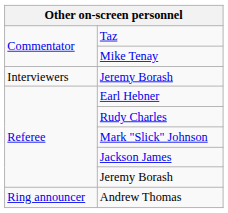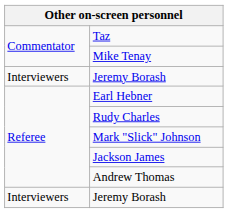(136, 177) Jeremy Borash -> (134, 177) Andrew Thomas
(46, 197) Ring announcer -> (38, 197) Interviewers
(141, 197) Andrew Thomas -> (129, 197) Jeremy Borash
